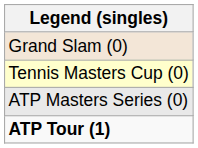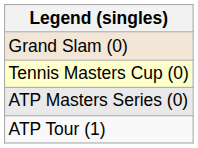(59, 128) bold -> (57, 128) normal
